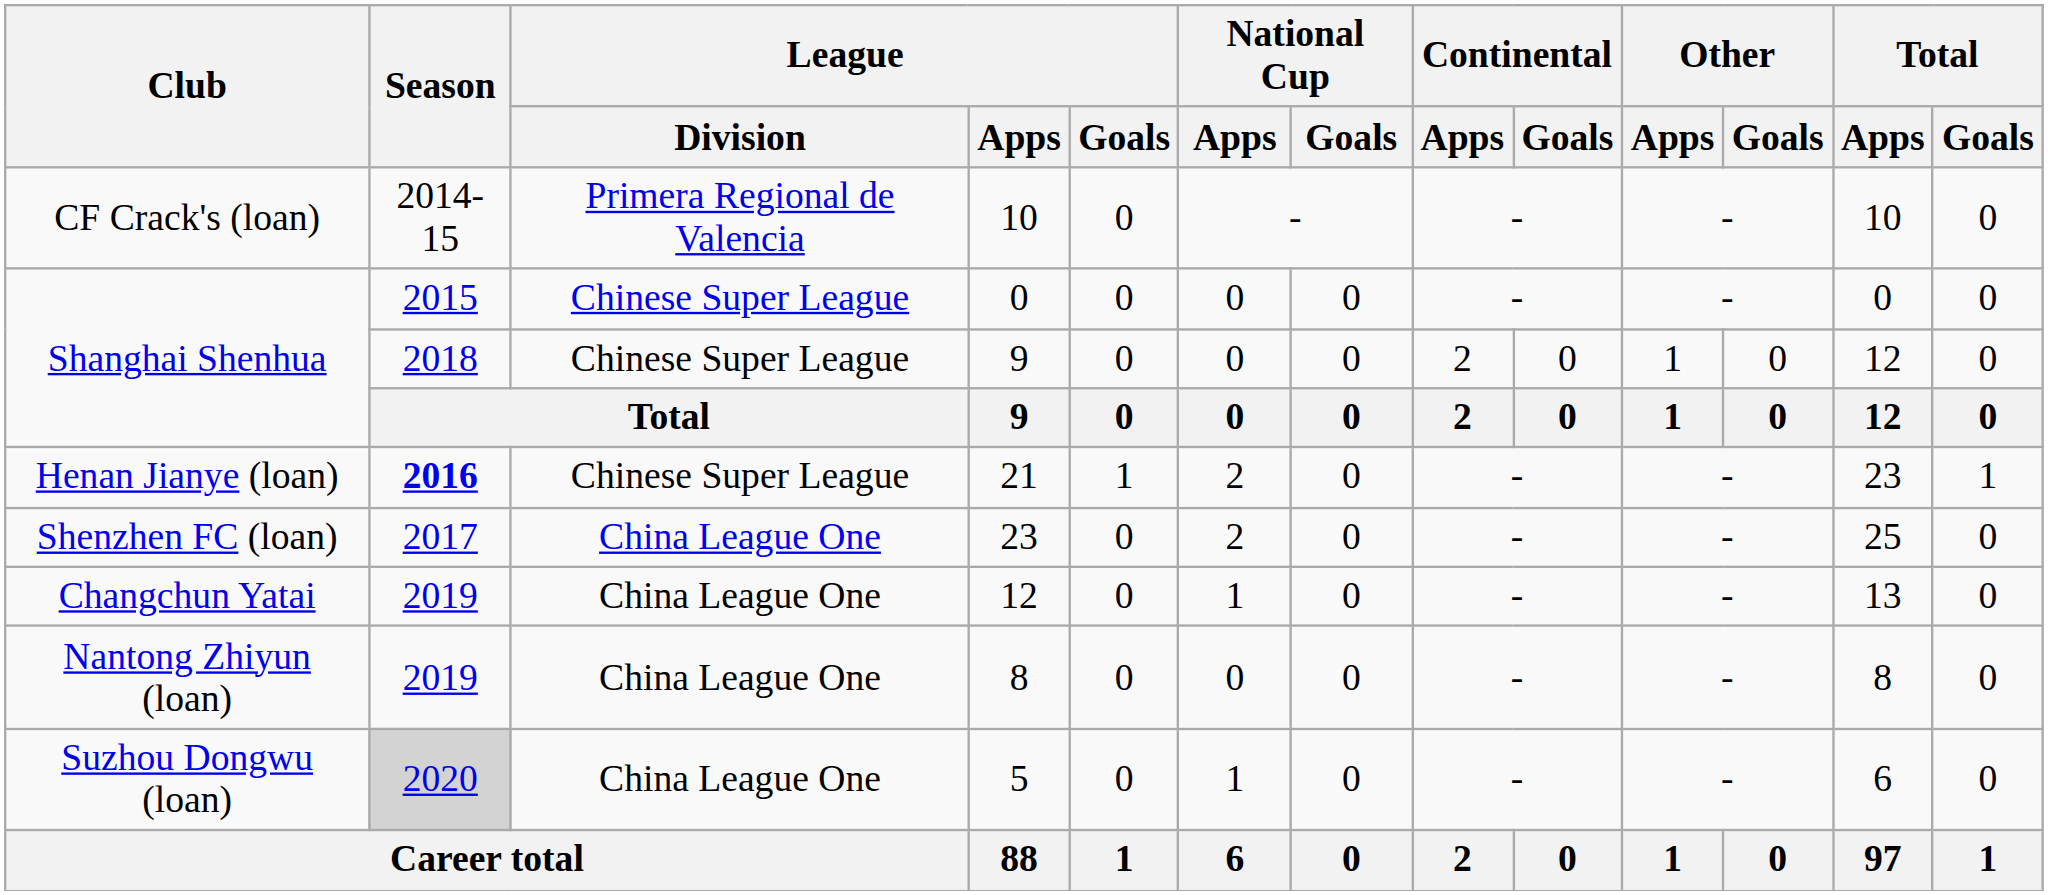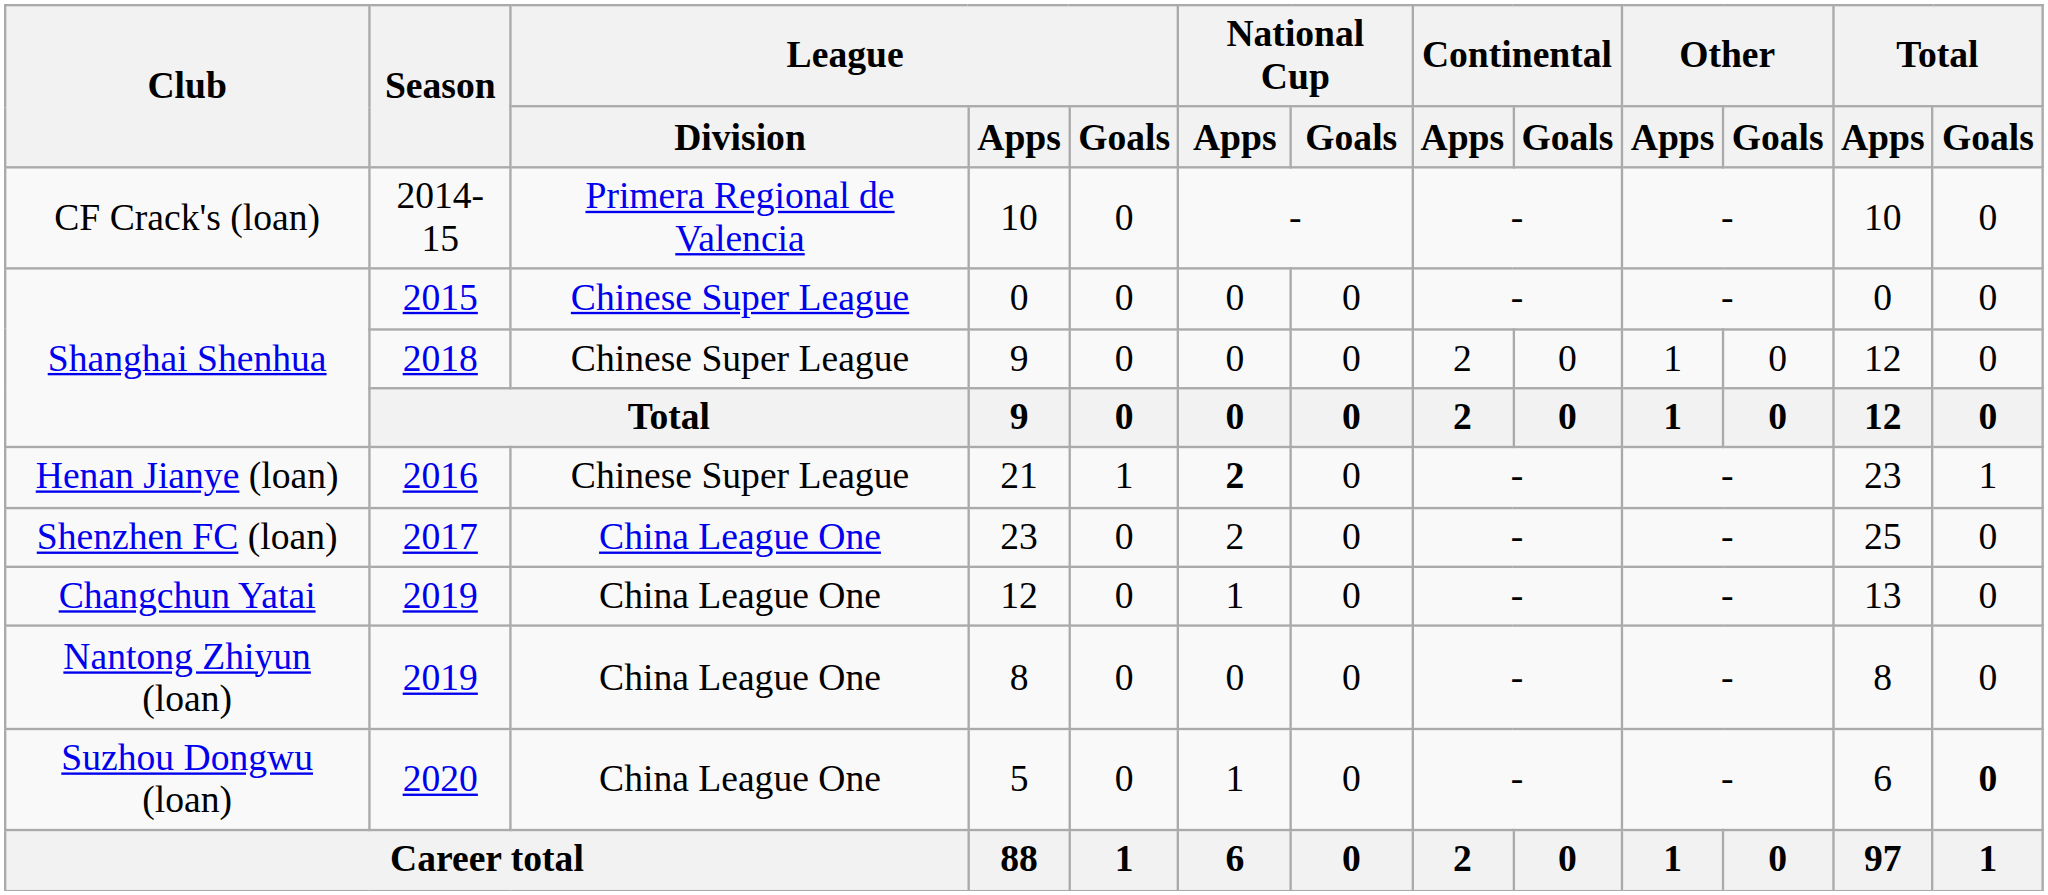(440, 476) bold -> (440, 476) normal
(1235, 476) normal -> (1235, 476) bold
(440, 778) lightgrey background -> (440, 778) no background
(1988, 778) normal -> (1988, 778) bold
